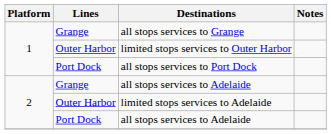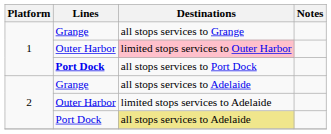(206, 48) no background -> (206, 48) pink background
(78, 66) normal -> (80, 66) bold
(186, 119) no background -> (186, 119) khaki background
